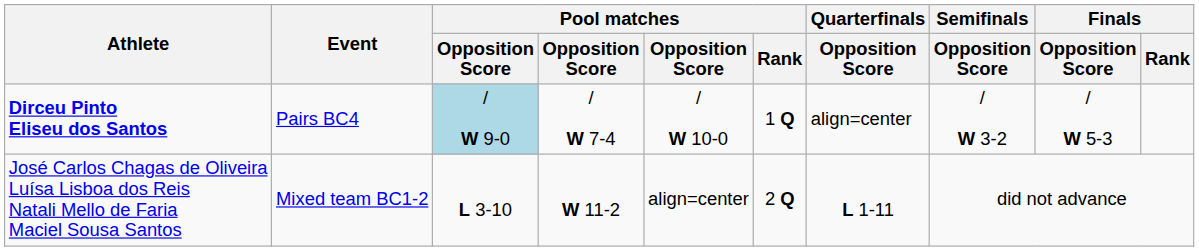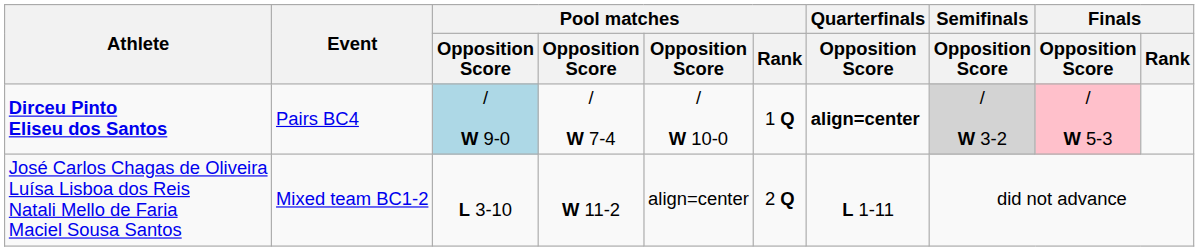(861, 118) normal -> (865, 118) bold
(982, 118) no background -> (982, 118) lightgrey background
(1088, 118) no background -> (1088, 118) pink background
